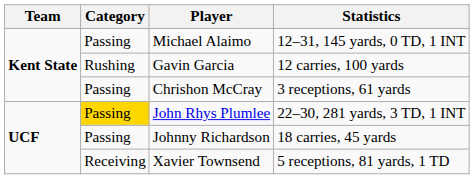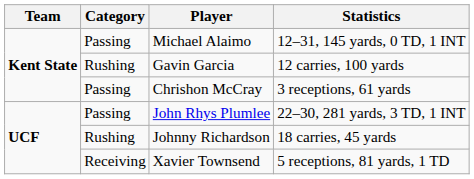(107, 113) gold background -> (107, 113) no background
(107, 137) Passing -> (109, 137) Rushing
